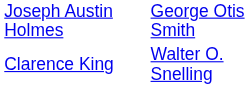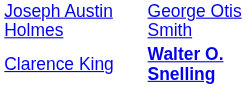(187, 64) normal -> (186, 64) bold
